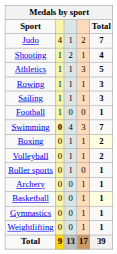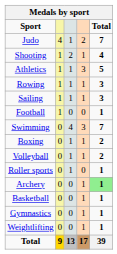(60, 127) bold -> (60, 127) normal
(101, 141) lightyellow background -> (101, 141) no background
(101, 184) no background -> (101, 184) lightgreen background
(101, 199) lightyellow background -> (101, 199) no background
